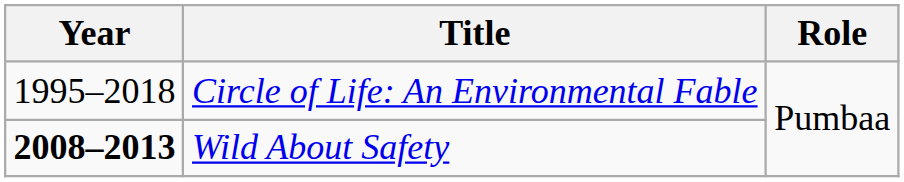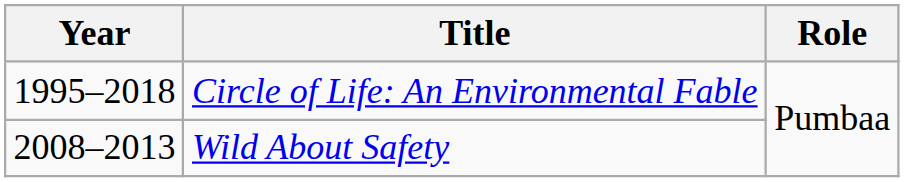(94, 147) bold -> (94, 147) normal
